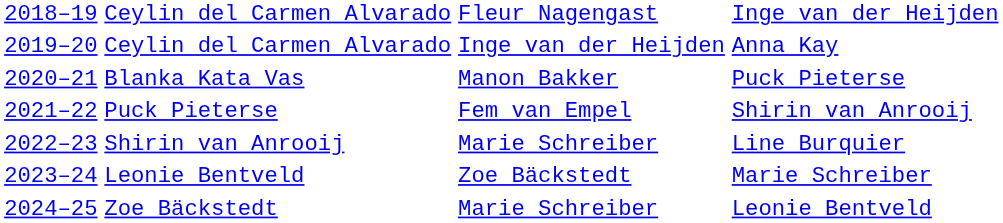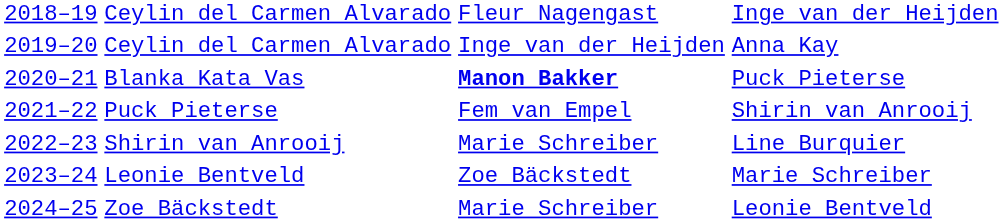(538, 79) normal -> (538, 79) bold
